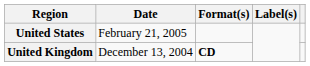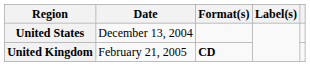(143, 33) February 21, 2005 -> (146, 33) December 13, 2004
(146, 52) December 13, 2004 -> (143, 52) February 21, 2005
